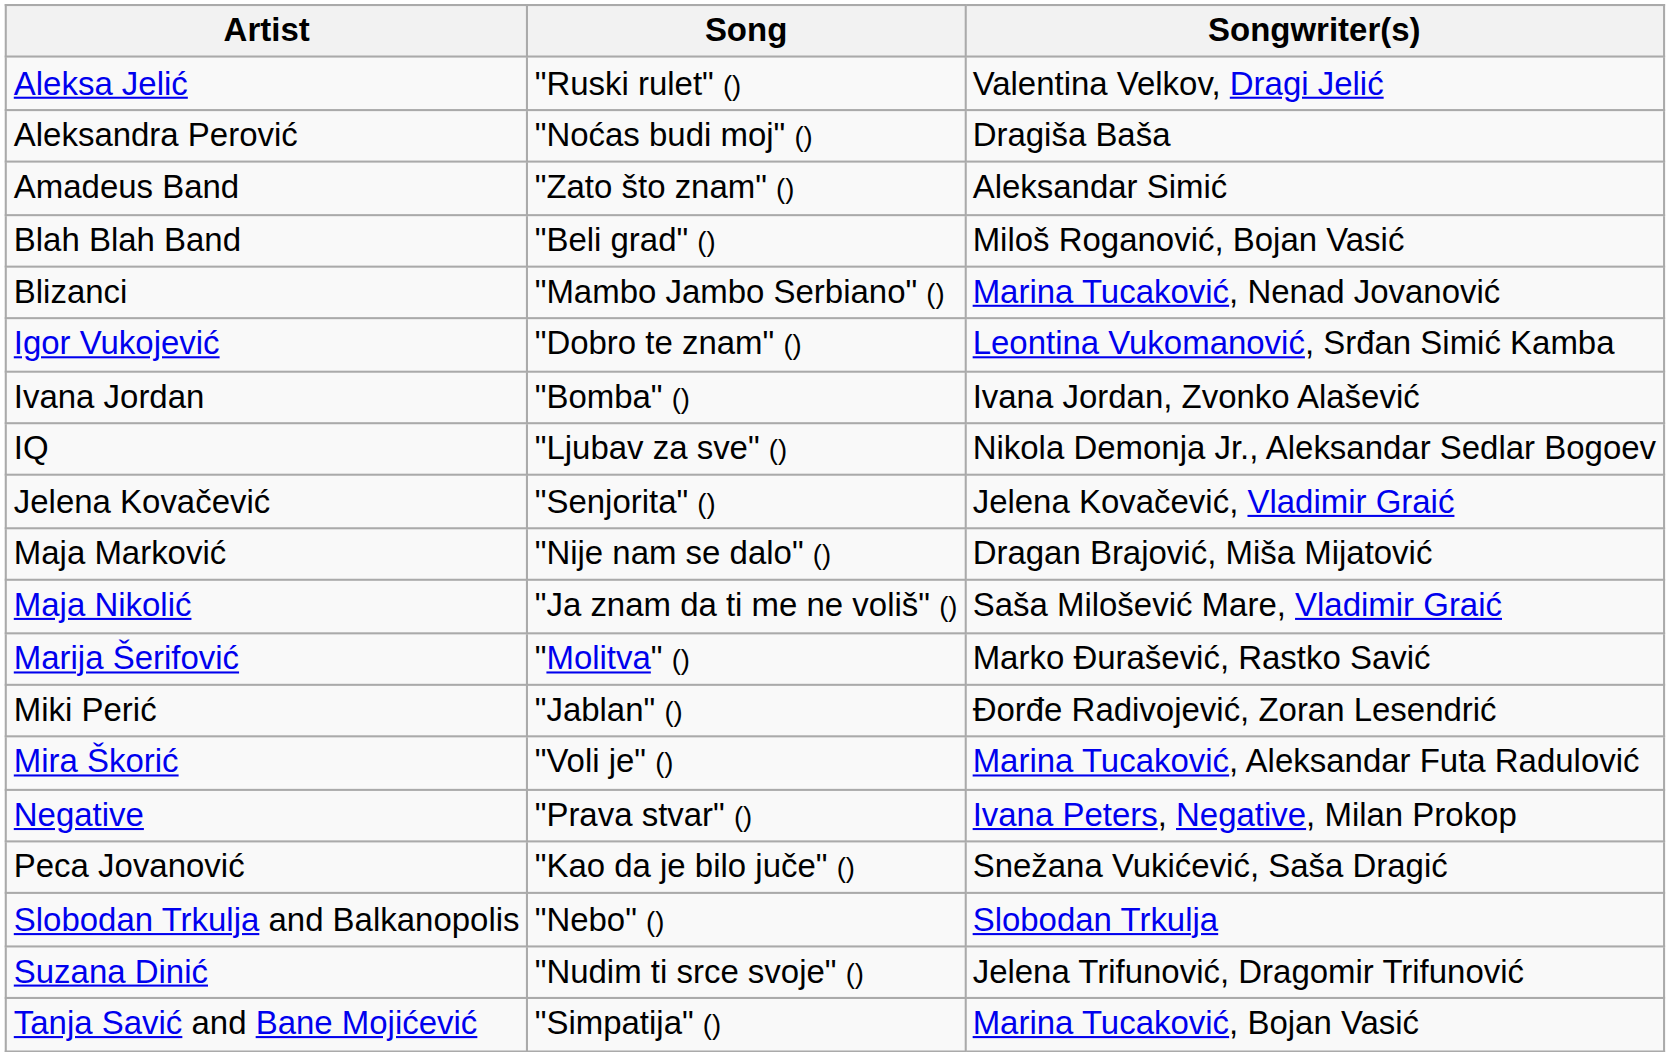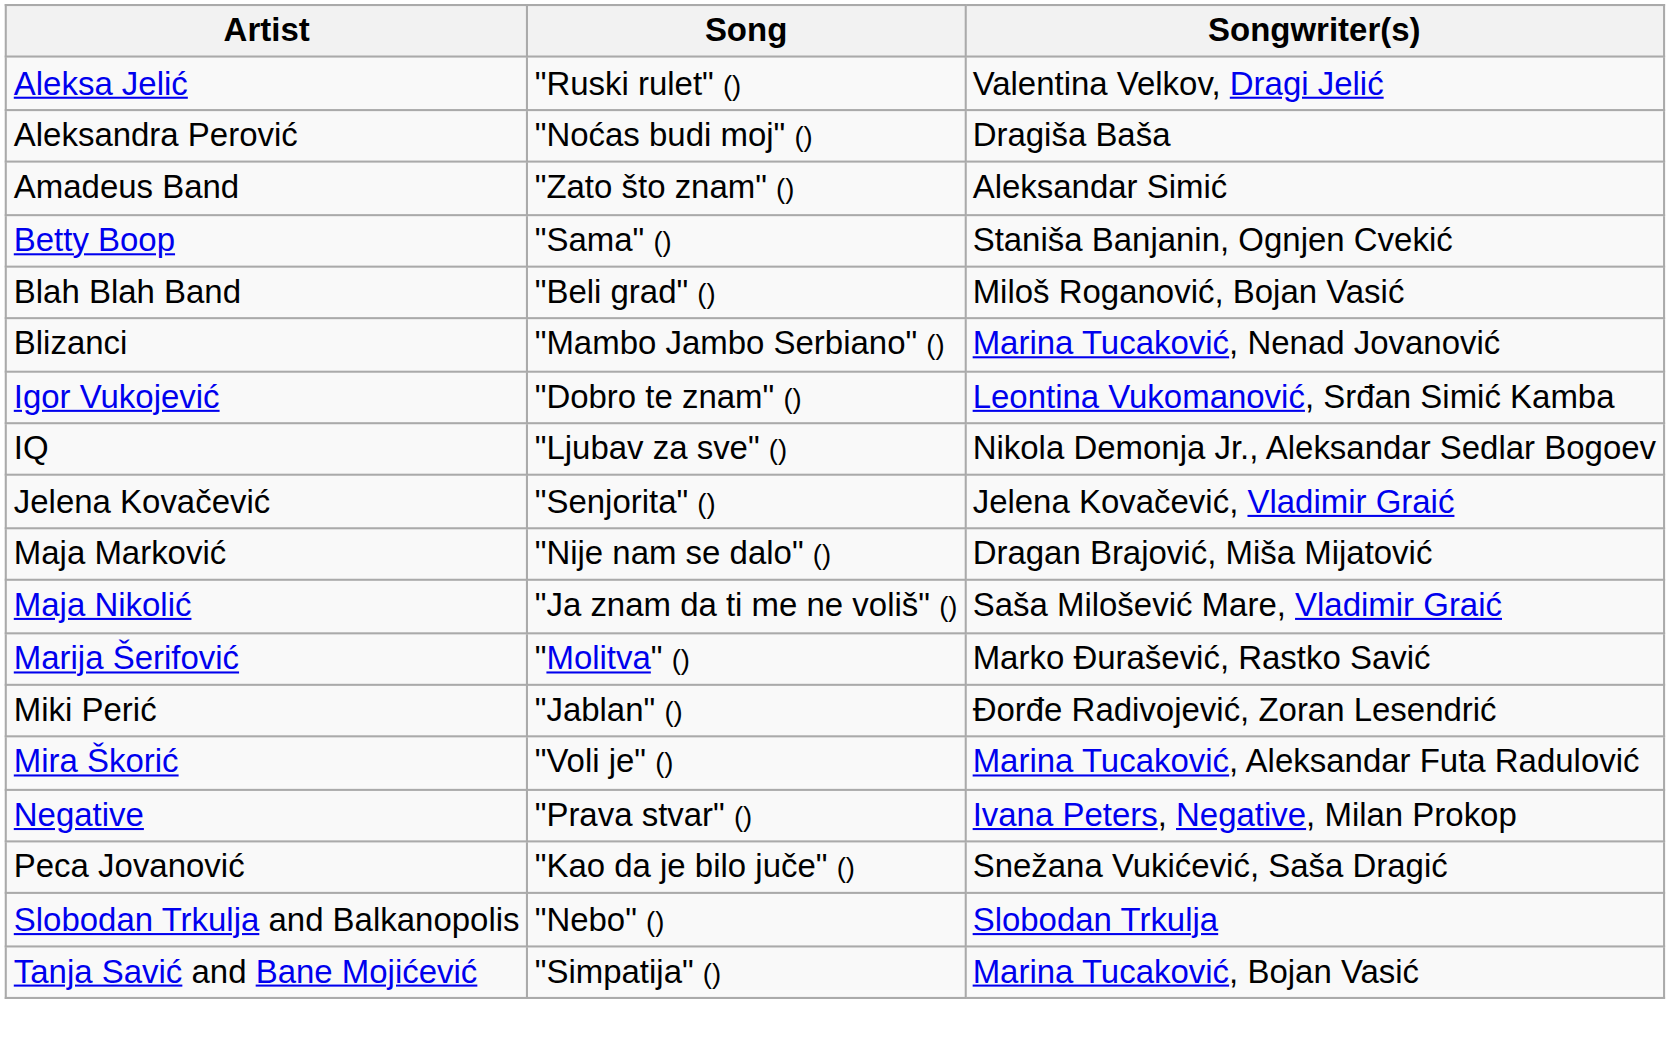+ row: (94, 239)
- row: (109, 396)
- row: (111, 971)
